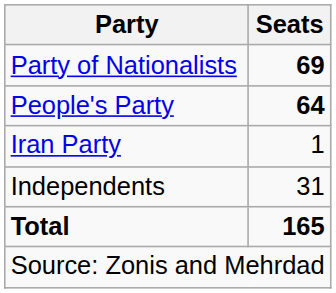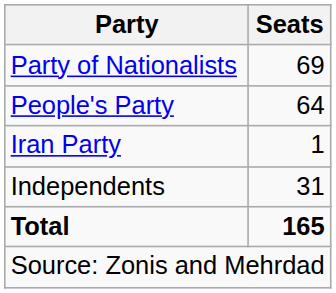(310, 65) bold -> (310, 65) normal
(310, 105) bold -> (310, 105) normal
